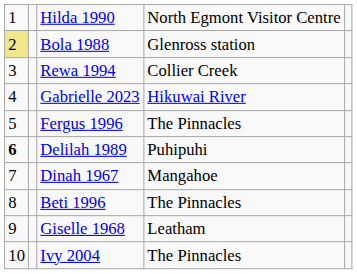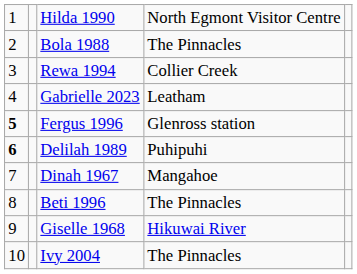(13, 44) khaki background -> (13, 44) no background
(201, 44) Glenross station -> (194, 44) The Pinnacles
(197, 96) Hikuwai River -> (176, 96) Leatham
(13, 123) normal -> (13, 123) bold
(194, 123) The Pinnacles -> (201, 123) Glenross station
(176, 228) Leatham -> (197, 228) Hikuwai River
